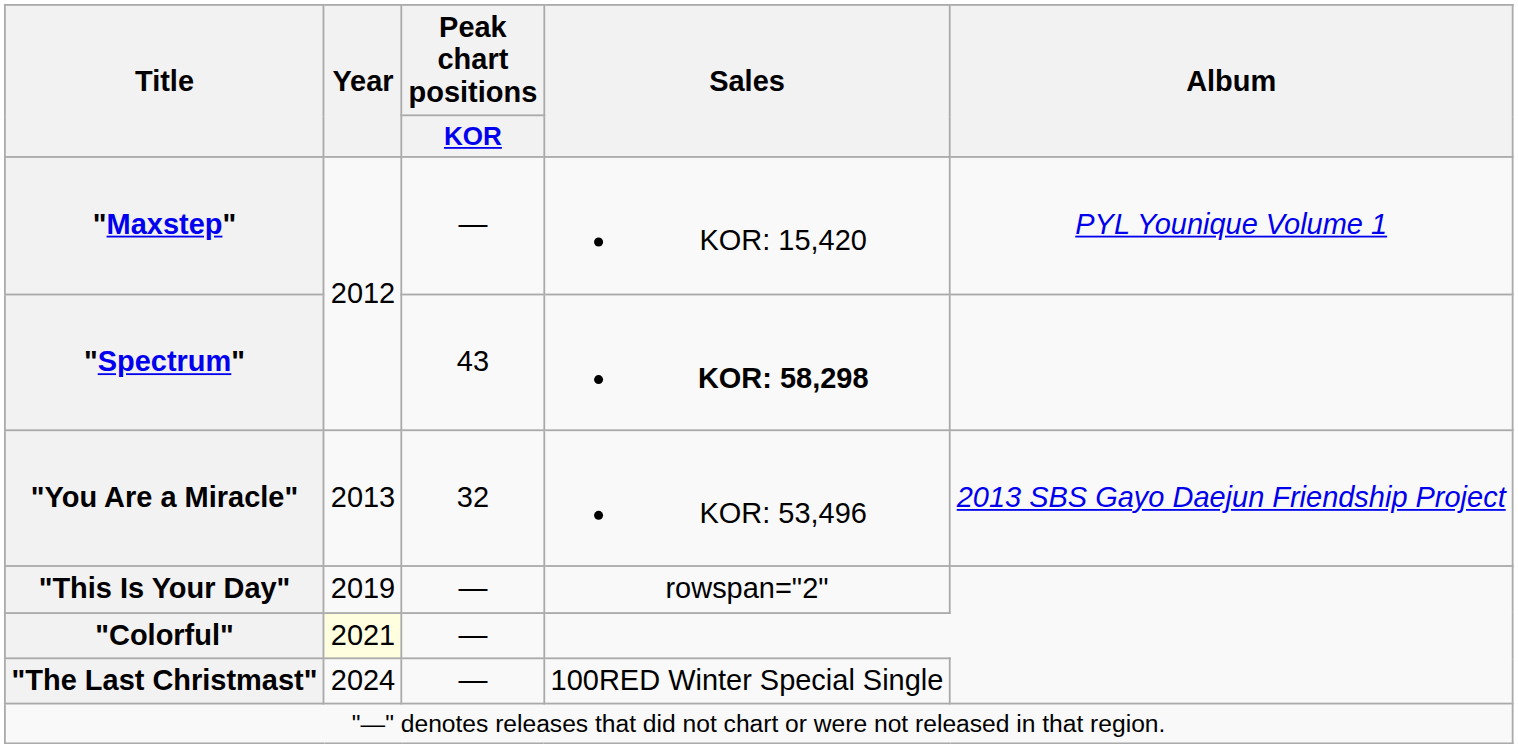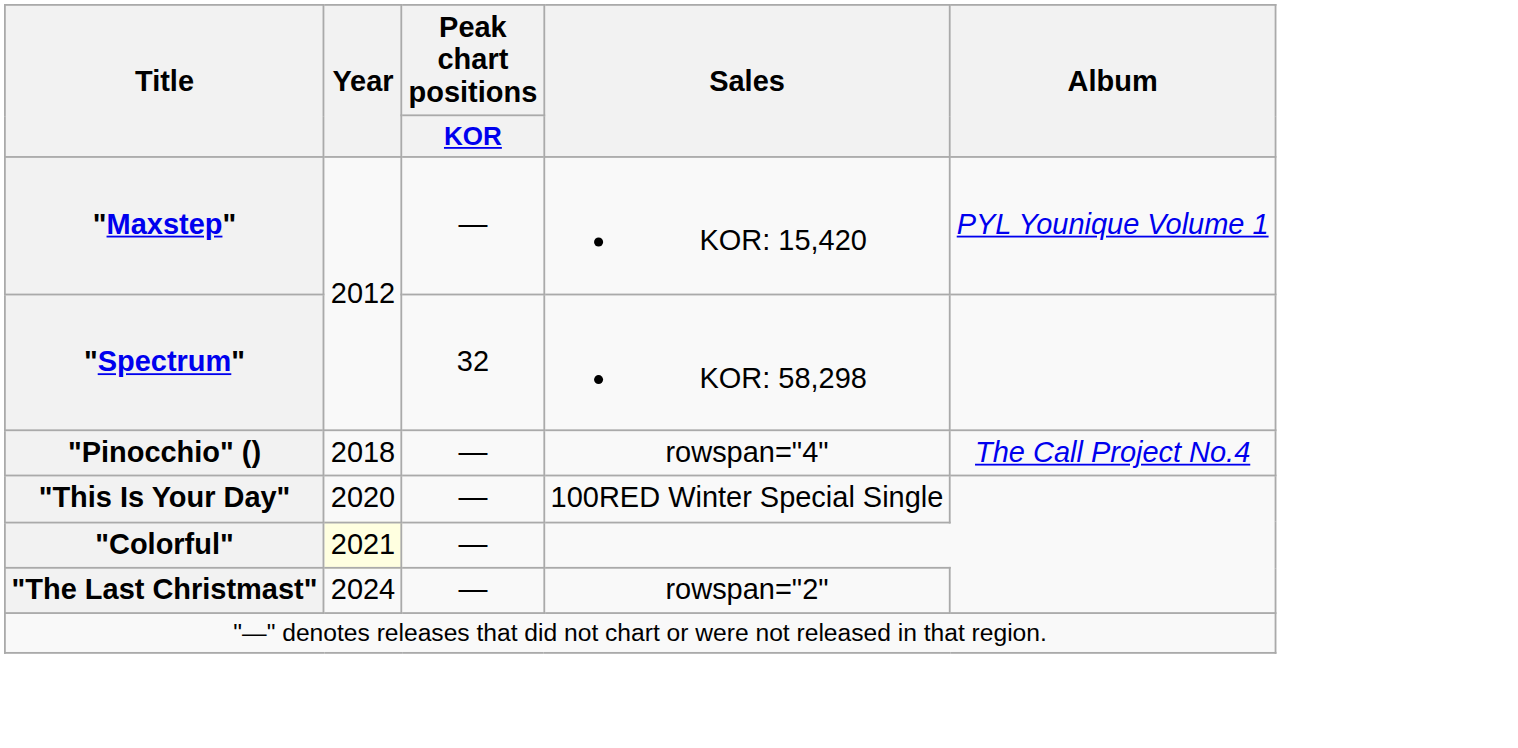(473, 361) 43 -> (473, 361) 32
(747, 378) bold -> (747, 378) normal
- row: (165, 497)
+ row: (165, 452)
(363, 589) 2019 -> (363, 498) 2020
(747, 589) rowspan="2" -> (747, 498) 100RED Winter Special Single
(747, 680) 100RED Winter Special Single -> (747, 590) rowspan="2"
